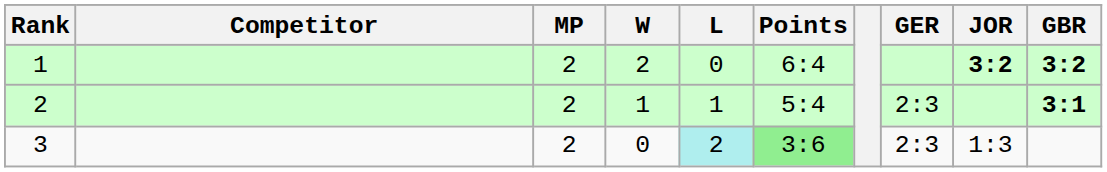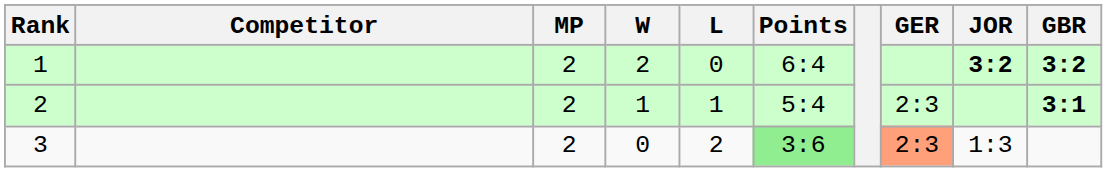(716, 146) paleturquoise background -> (716, 146) no background
(917, 146) no background -> (917, 146) lightsalmon background
